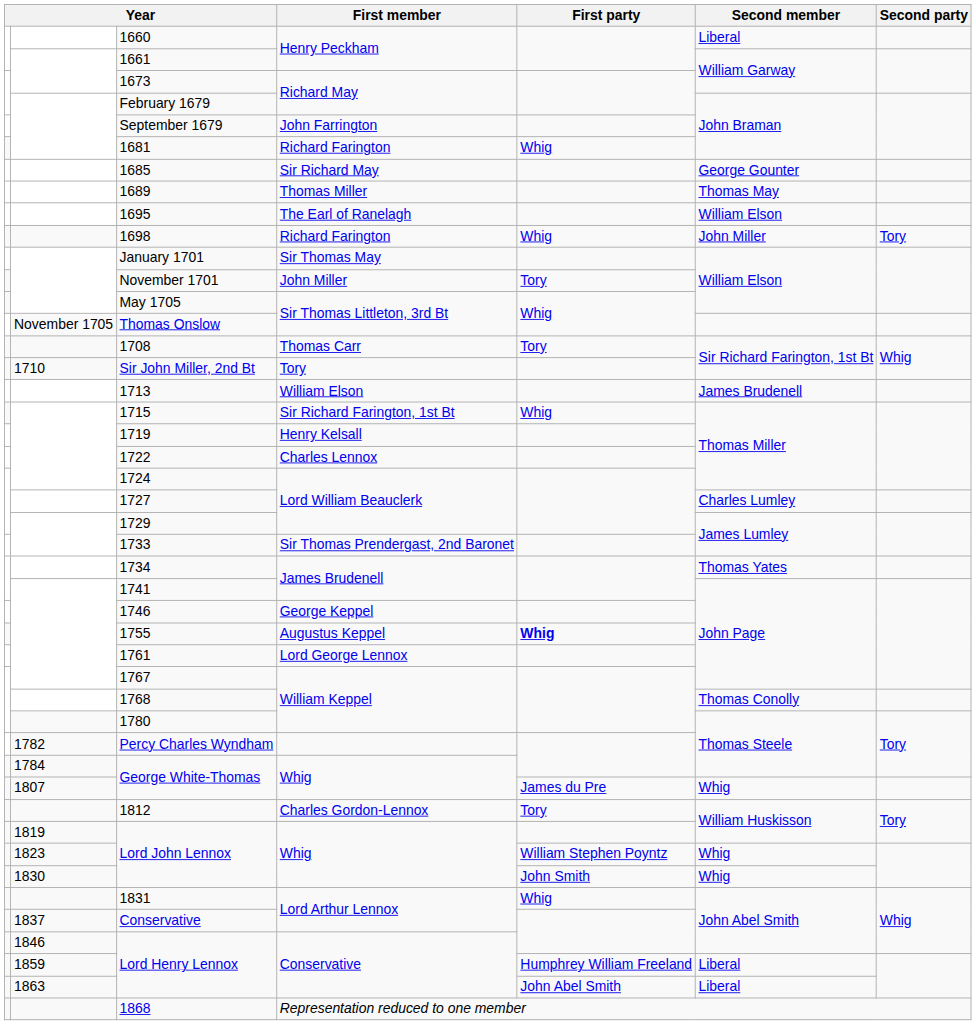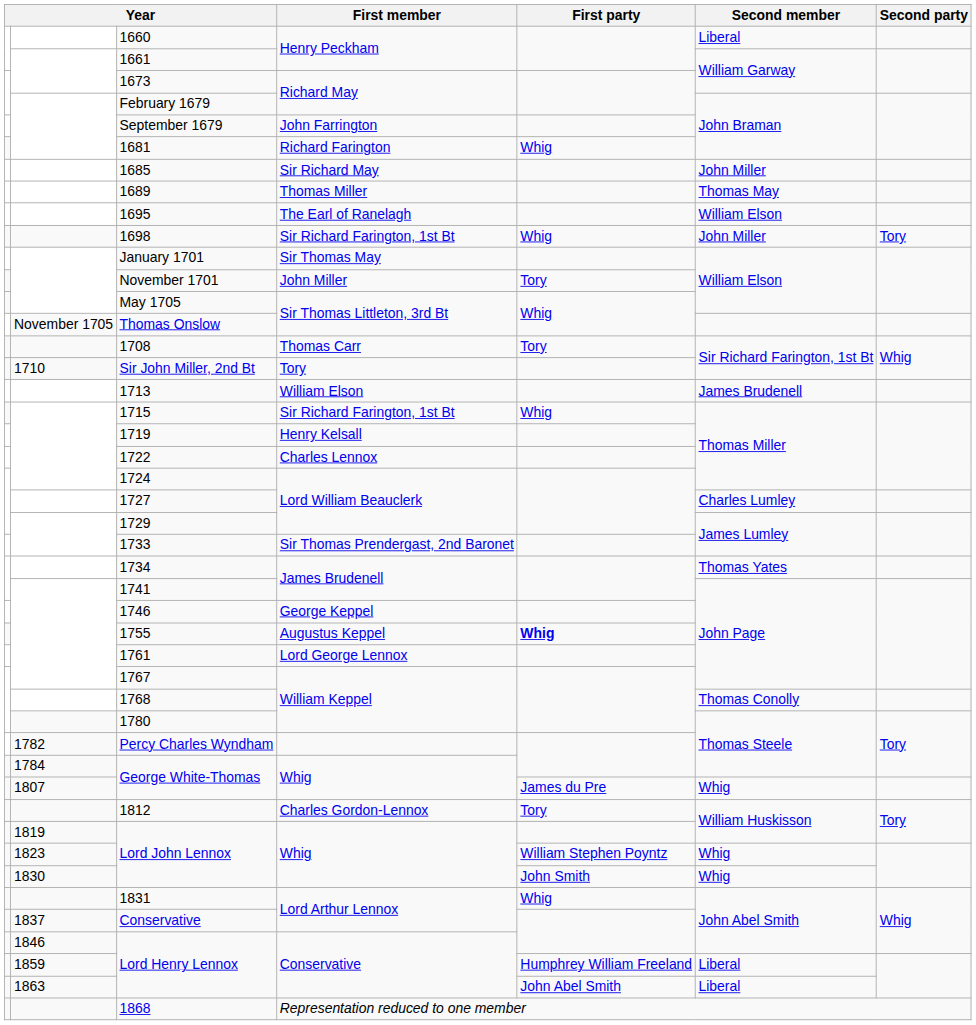(749, 170) George Gounter -> (732, 170) John Miller
(335, 236) Richard Farington -> (367, 236) Sir Richard Farington, 1st Bt
